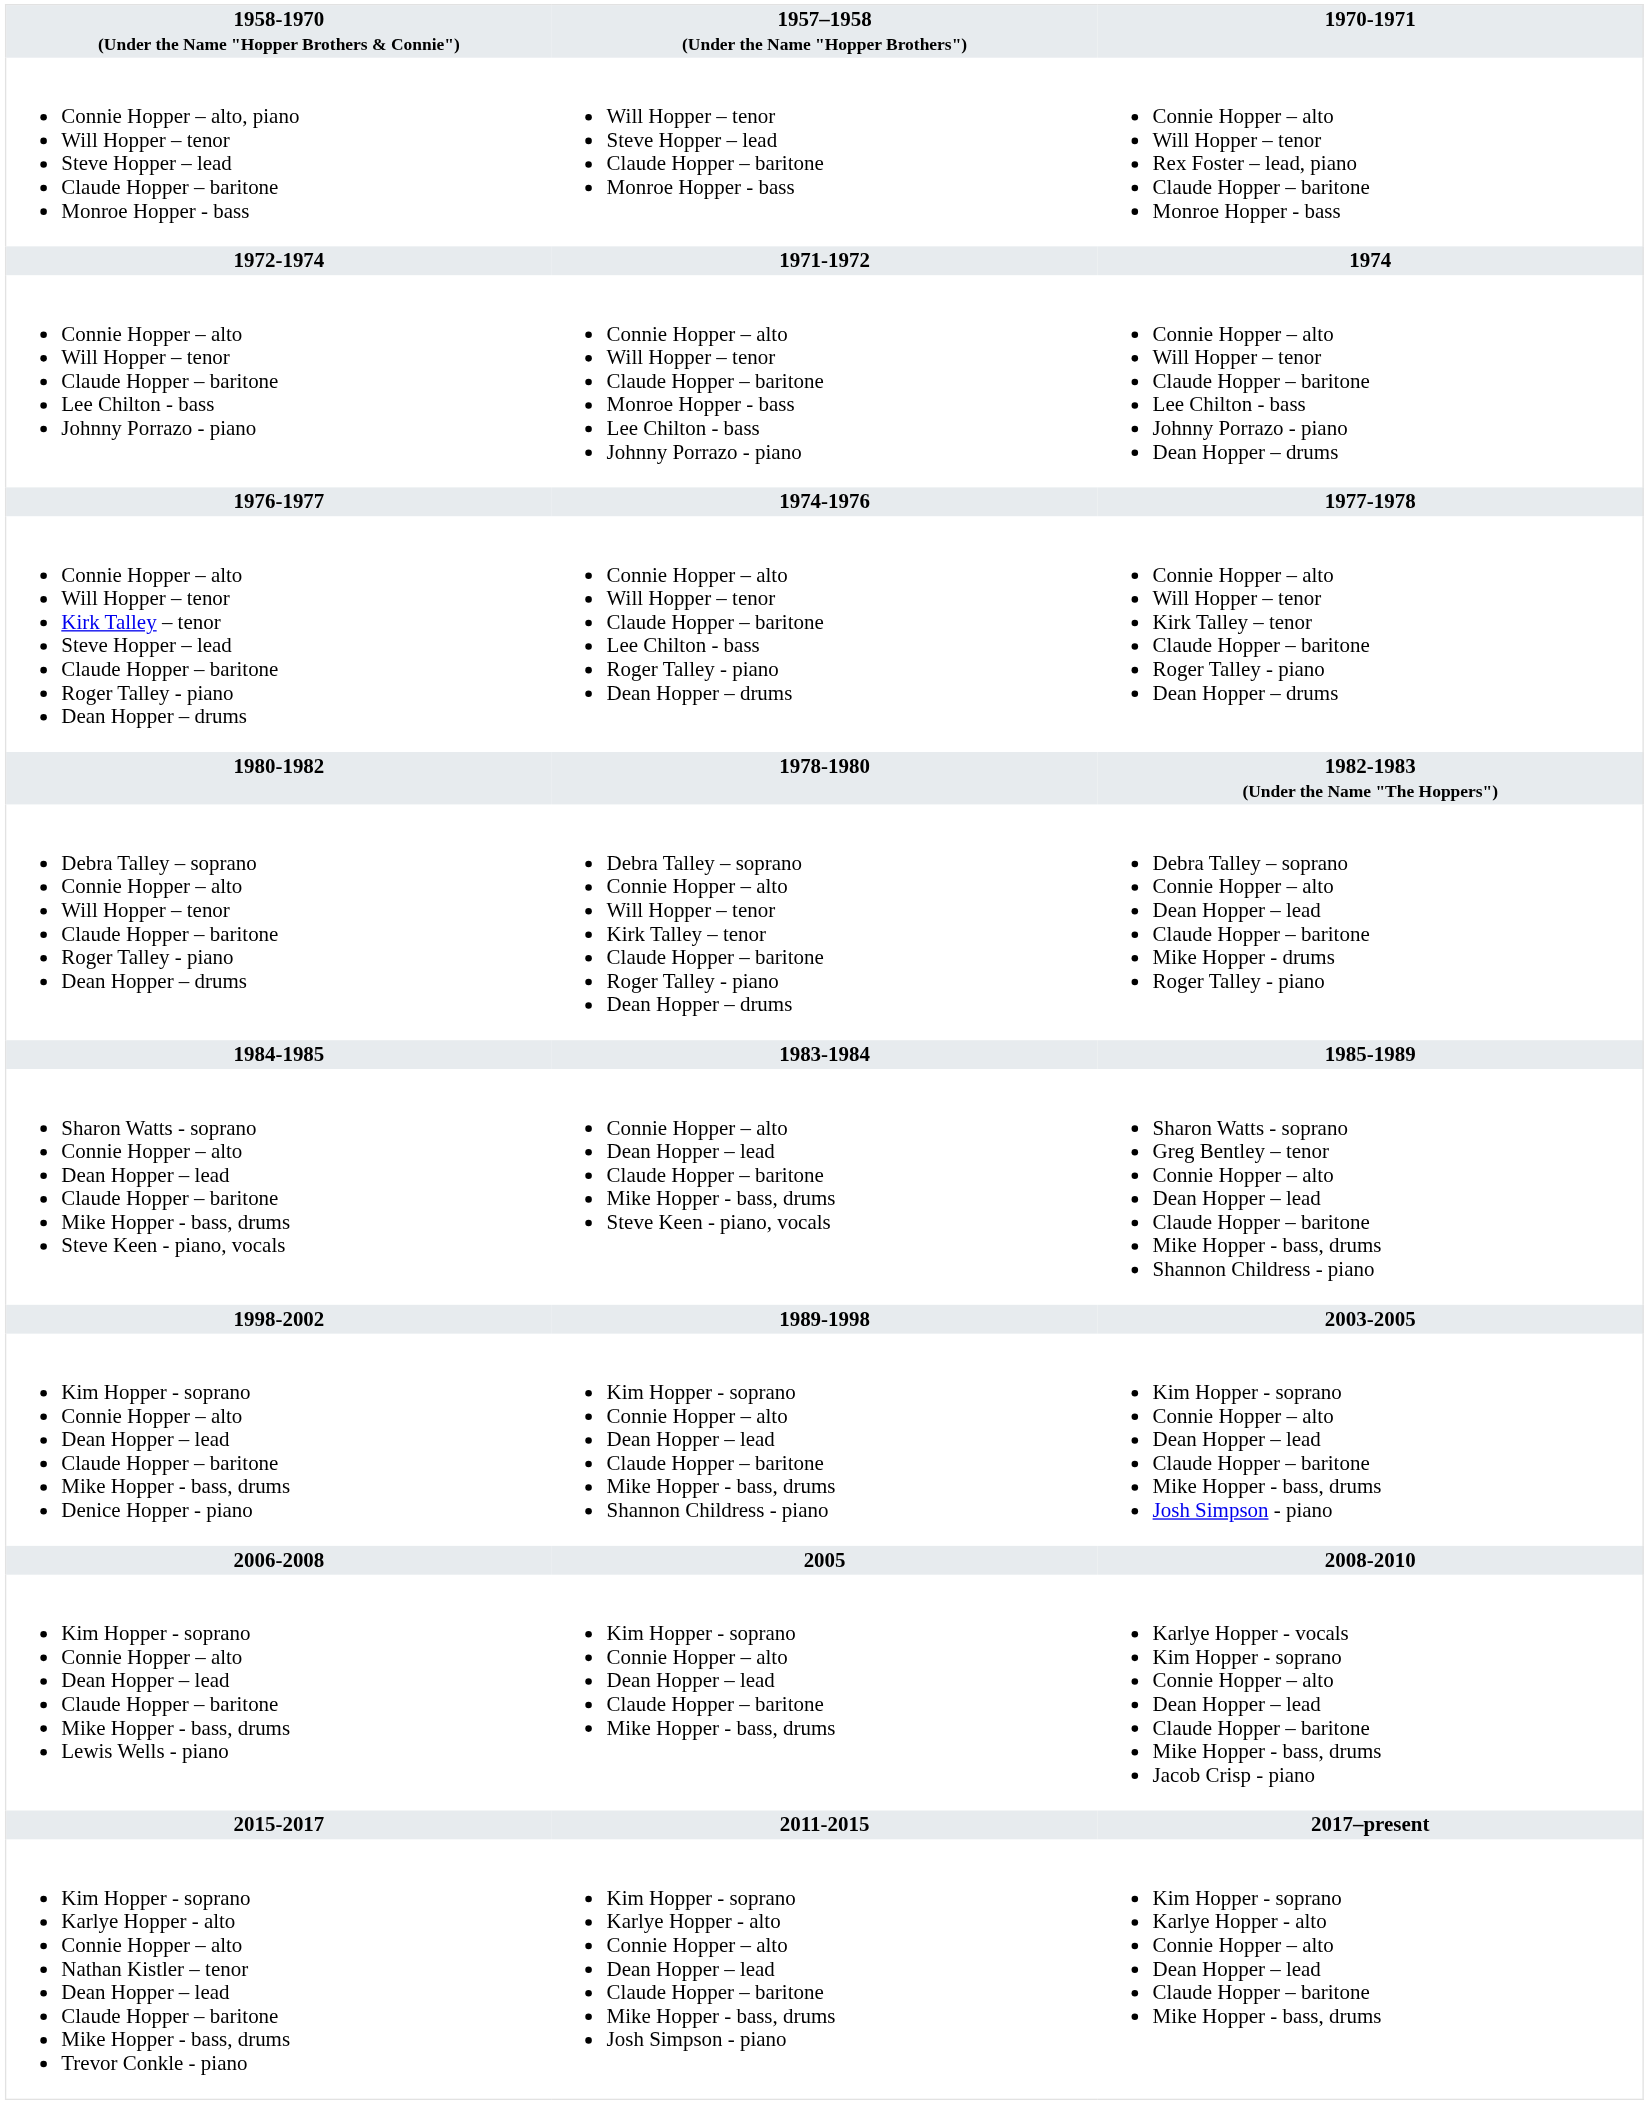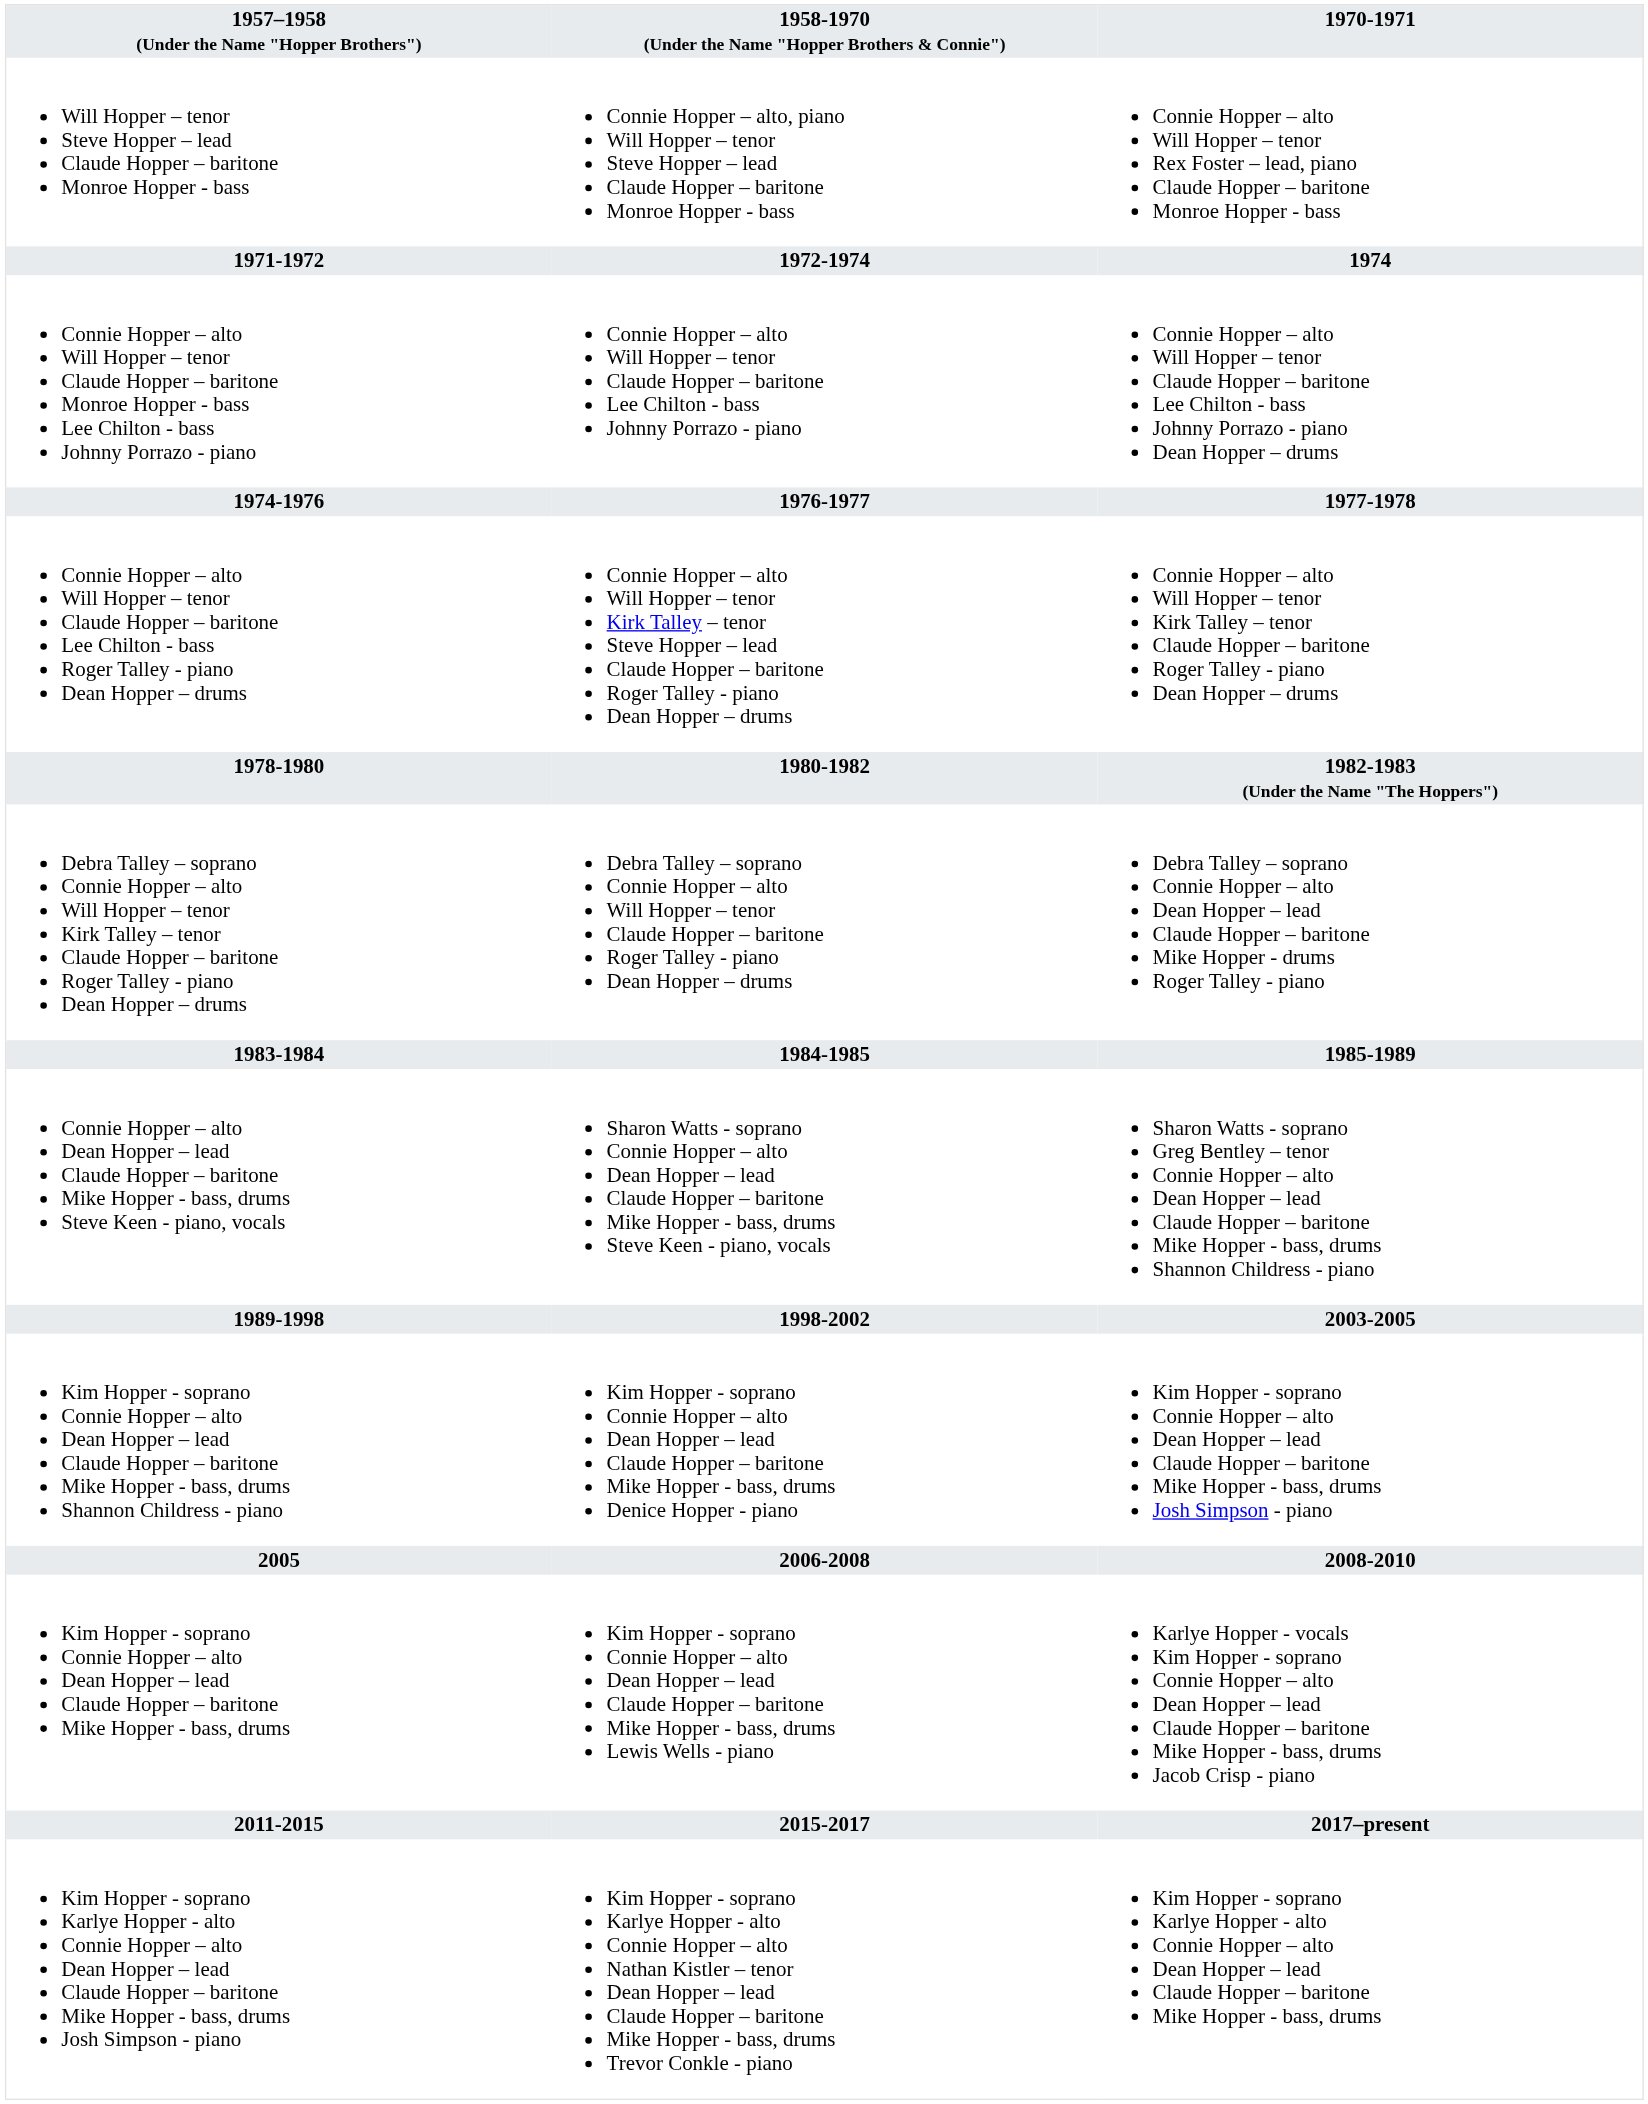columns swapped: (825, 31) <-> (279, 31)
